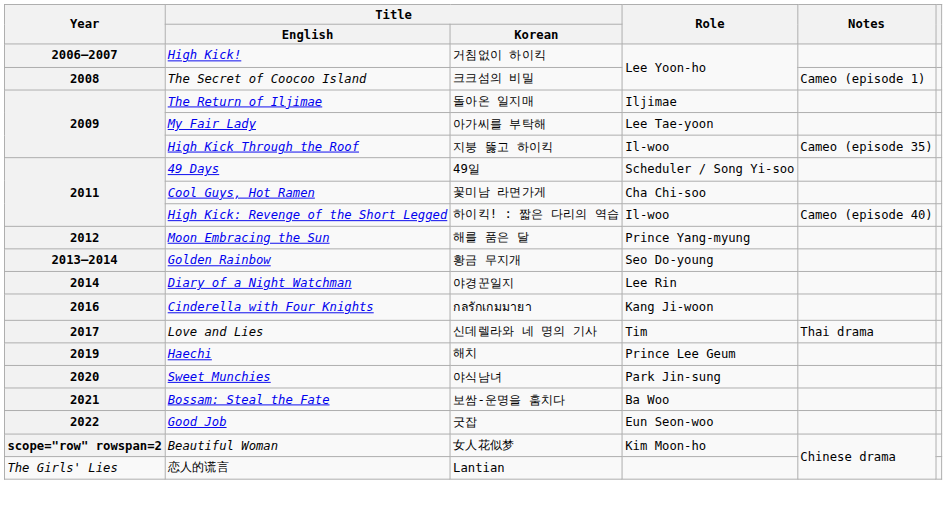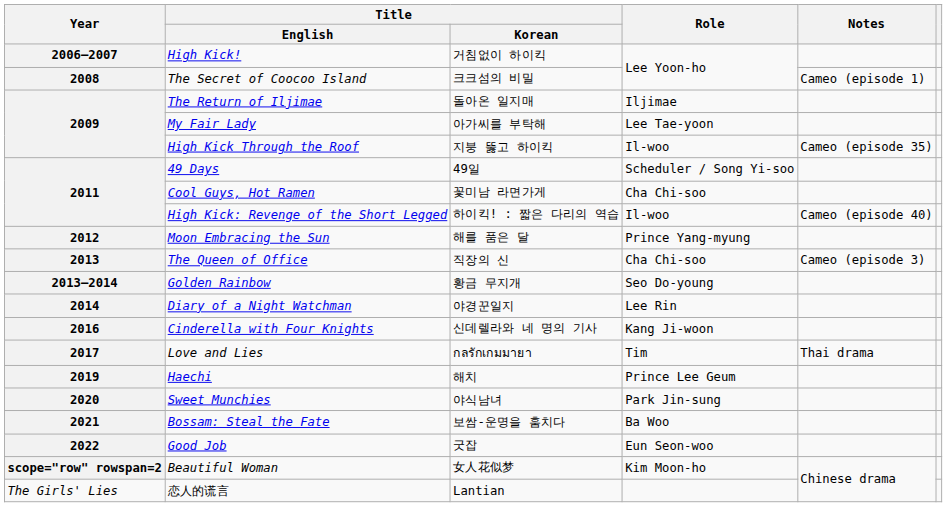+ row: (238, 260)
(492, 307) กลรักเกมมายา -> (525, 328) 신데렐라와 네 명의 기사
(525, 331) 신데렐라와 네 명의 기사 -> (492, 353) กลรักเกมมายา
